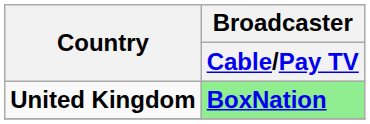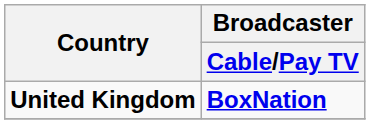(267, 99) lightgreen background -> (267, 99) no background
